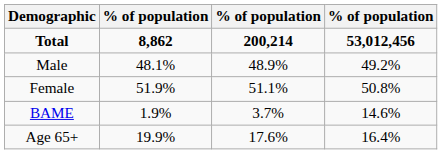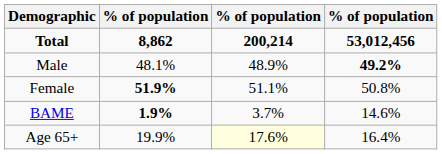(381, 64) normal -> (381, 64) bold
(156, 88) normal -> (156, 88) bold
(156, 112) normal -> (156, 112) bold
(268, 137) no background -> (268, 137) lightyellow background
